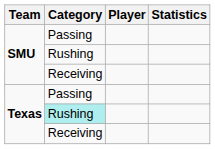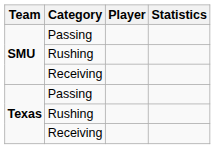(71, 113) paleturquoise background -> (71, 113) no background
